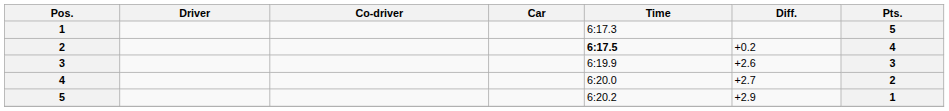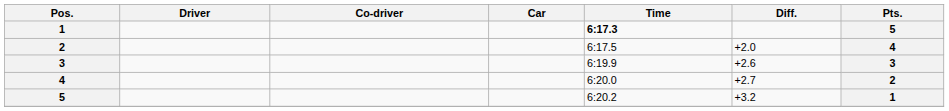(602, 29) normal -> (602, 29) bold
(602, 46) bold -> (602, 46) normal
(745, 46) +0.2 -> (745, 46) +2.0
(745, 97) +2.9 -> (745, 97) +3.2
